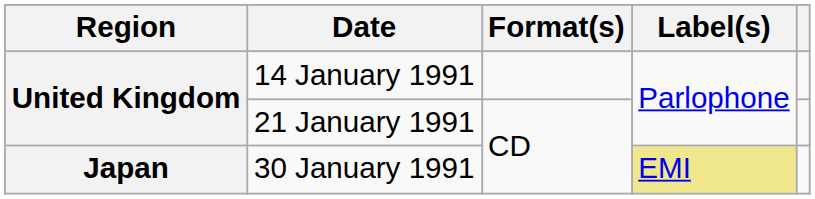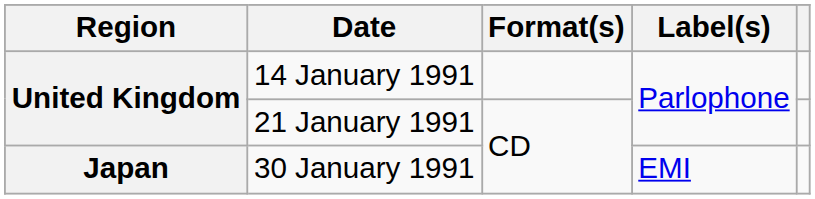(665, 168) khaki background -> (665, 168) no background
